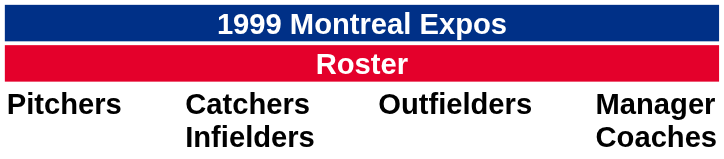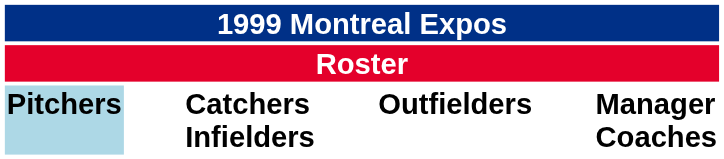(64, 104) no background -> (64, 104) lightblue background
